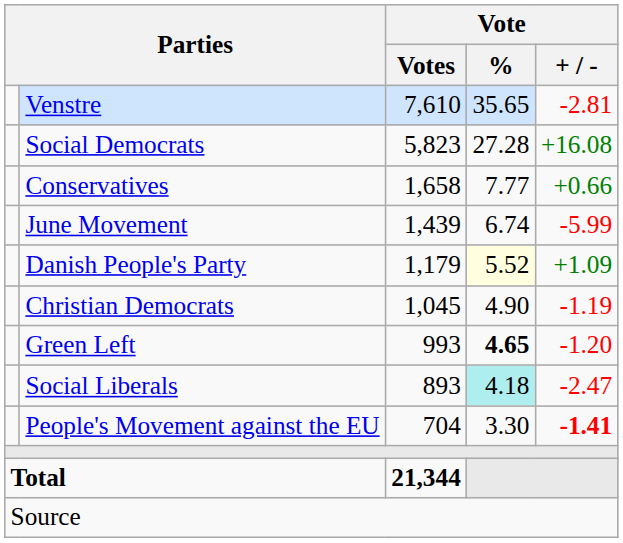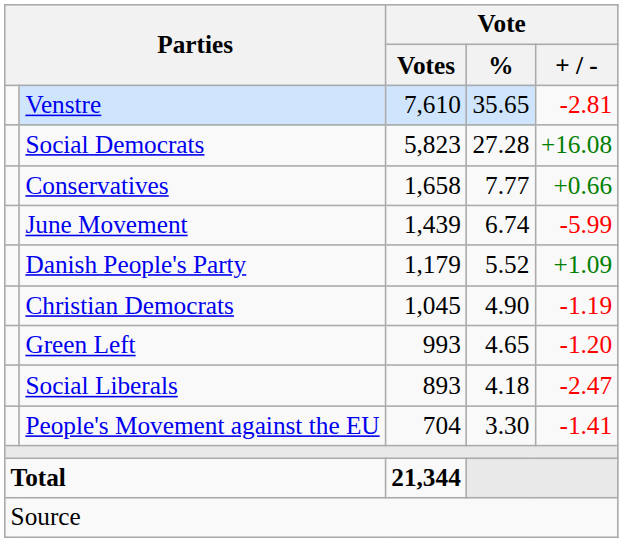(507, 265) lightyellow background -> (507, 265) no background
(507, 345) bold -> (507, 345) normal
(507, 385) paleturquoise background -> (507, 385) no background
(586, 425) bold -> (586, 425) normal
